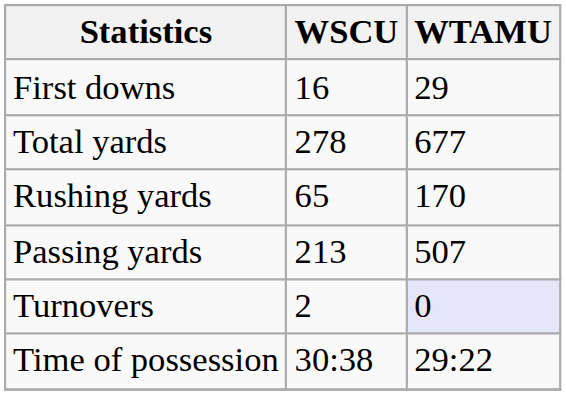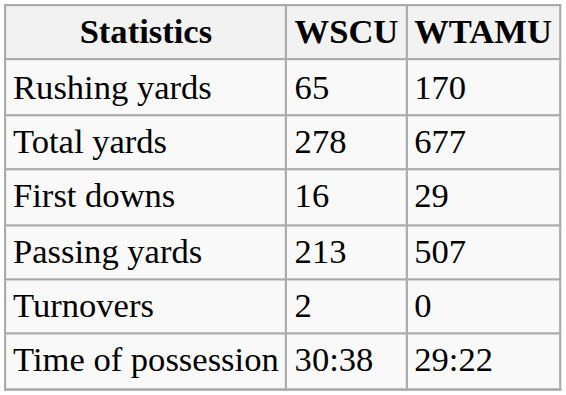rows swapped: (94, 86) <-> (112, 196)
(423, 305) lavender background -> (423, 305) no background
